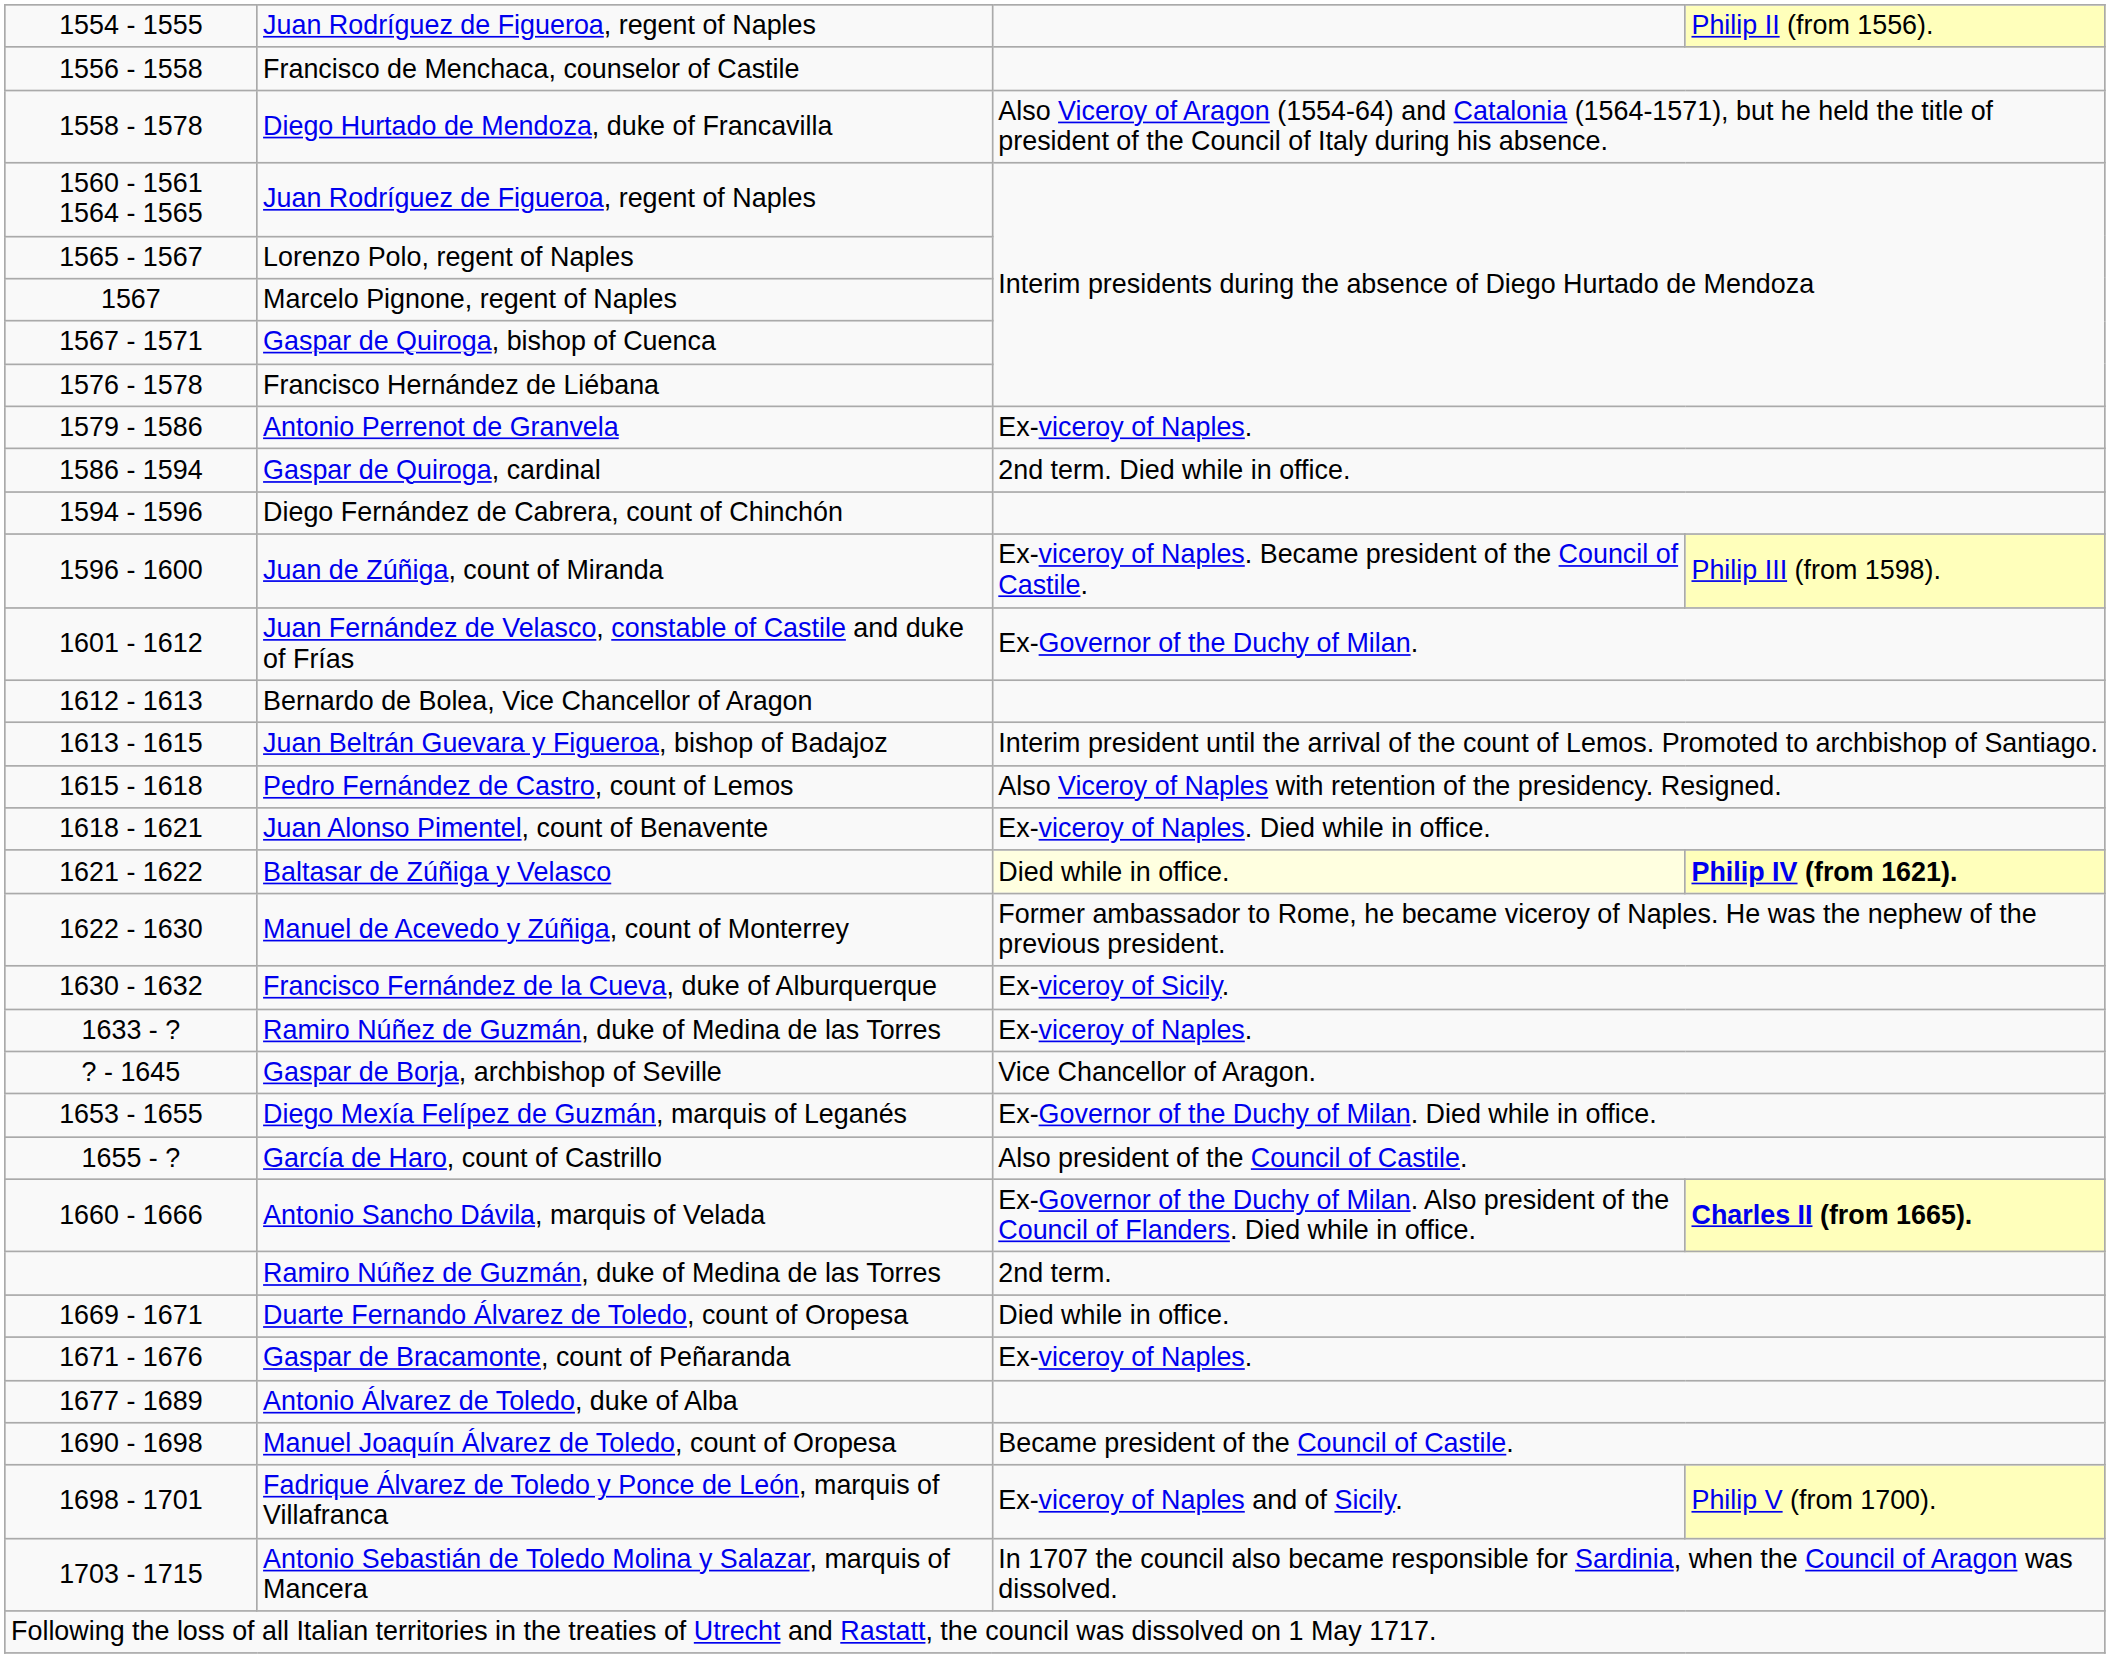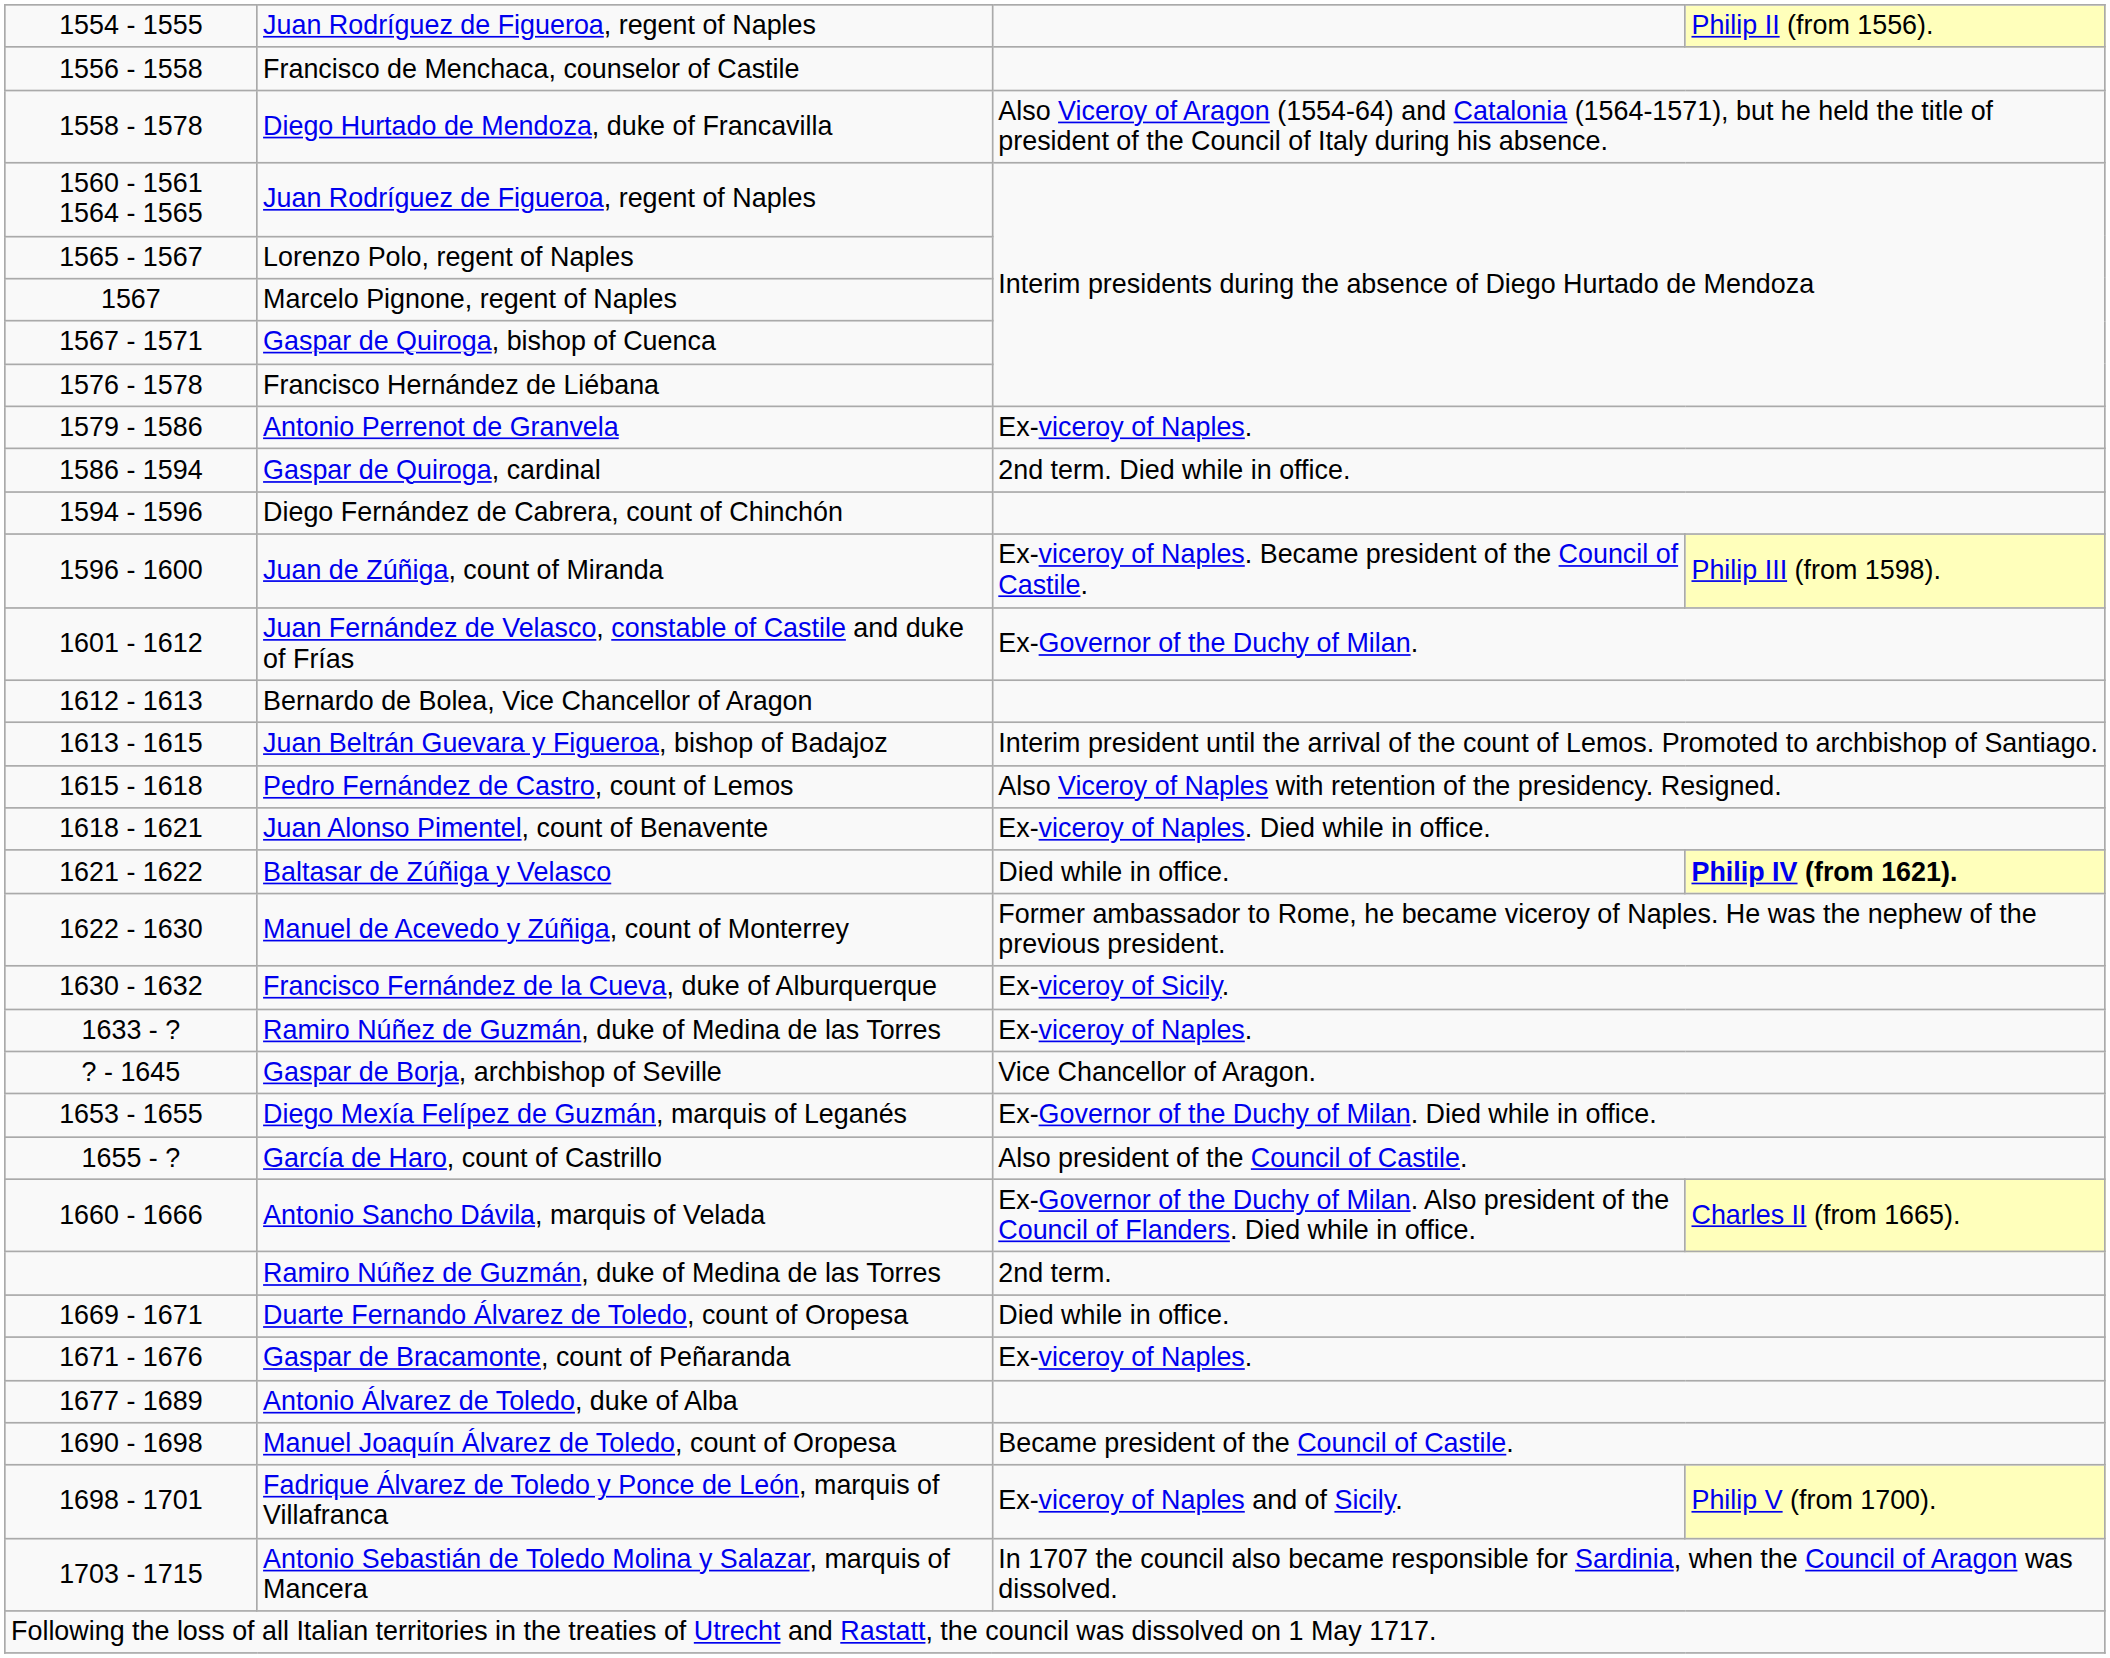(1114, 871) lightyellow background -> (1114, 871) no background
(1832, 1215) bold -> (1826, 1215) normal
